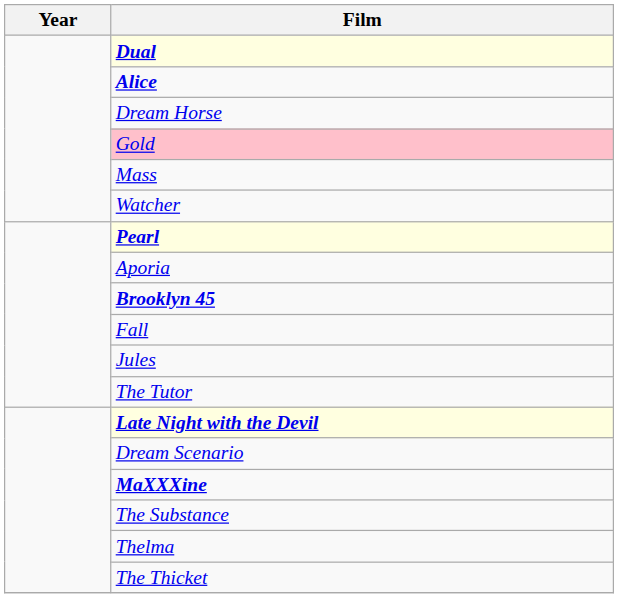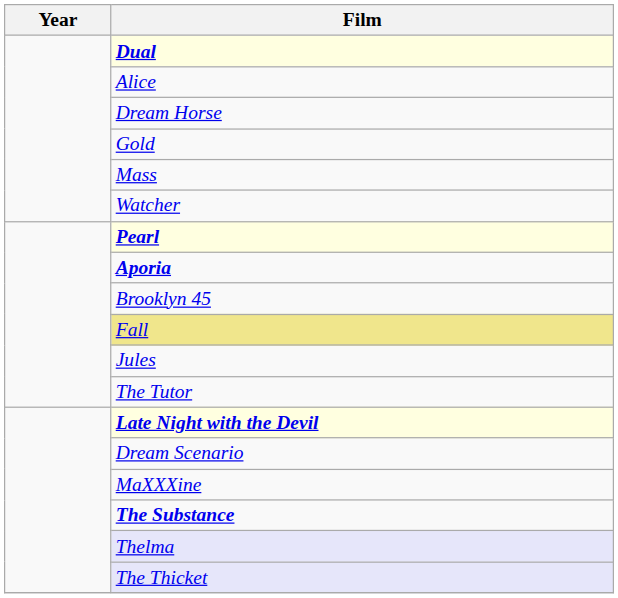(136, 81) bold -> (136, 81) normal
(135, 143) pink background -> (135, 143) no background
(143, 267) normal -> (143, 267) bold
(165, 298) bold -> (163, 298) normal
(132, 329) no background -> (132, 329) khaki background
(161, 484) bold -> (159, 484) normal
(172, 515) normal -> (175, 515) bold
(145, 546) no background -> (145, 546) lavender background
(162, 577) no background -> (162, 577) lavender background
